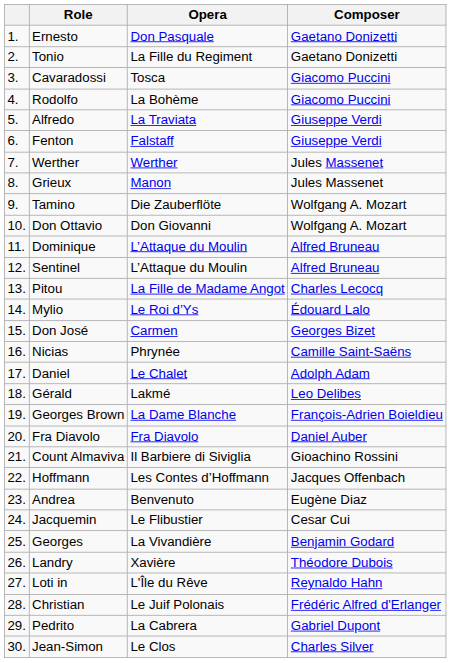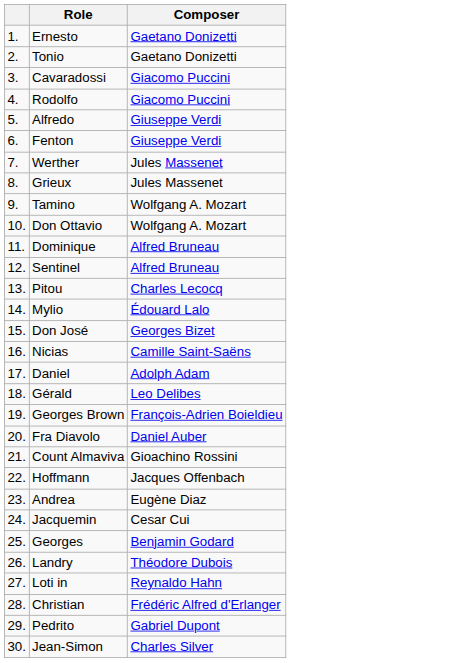- column: (208, 15)
